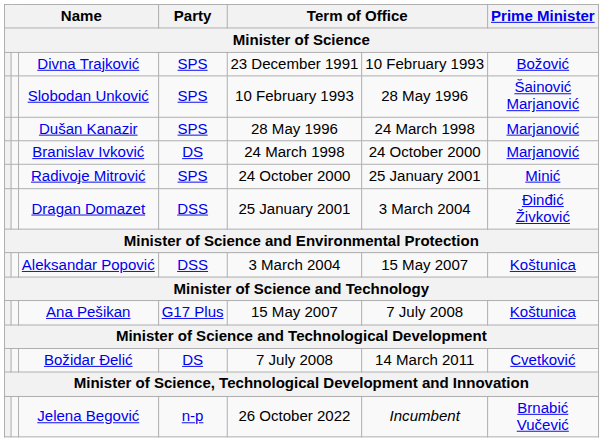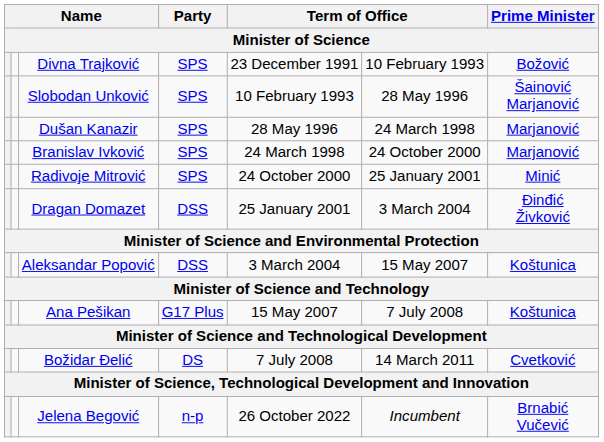(193, 152) DS -> (193, 152) SPS
